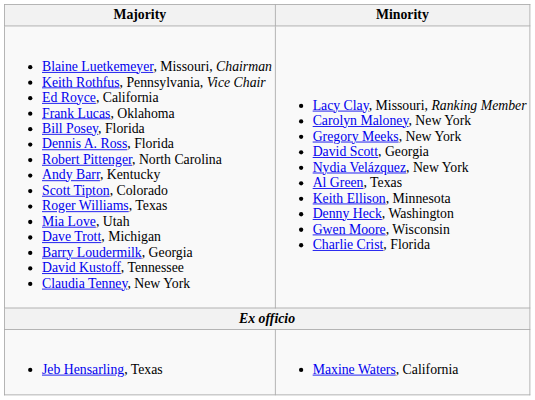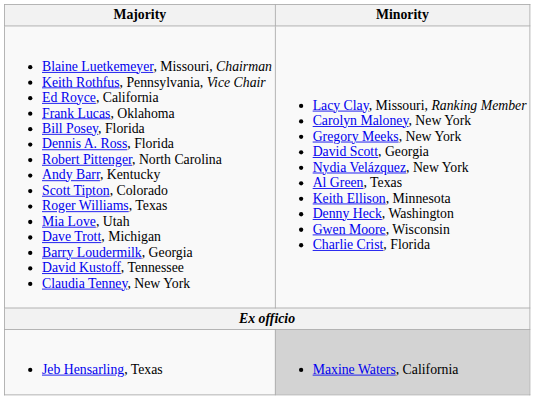(402, 370) no background -> (402, 370) lightgrey background
